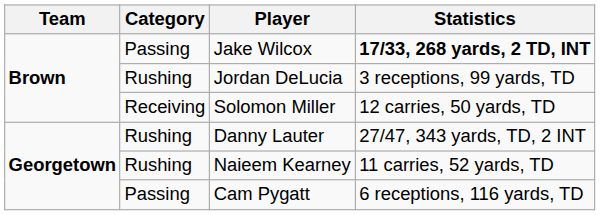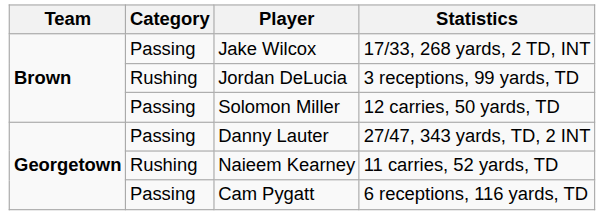(475, 48) bold -> (477, 48) normal
(165, 107) Receiving -> (163, 107) Passing
(158, 136) Rushing -> (163, 136) Passing
